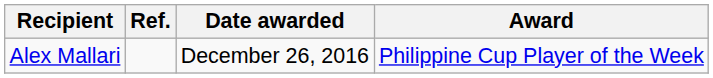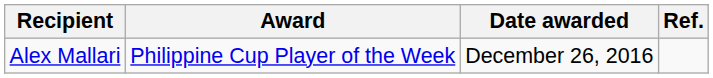columns swapped: (541, 21) <-> (151, 21)
